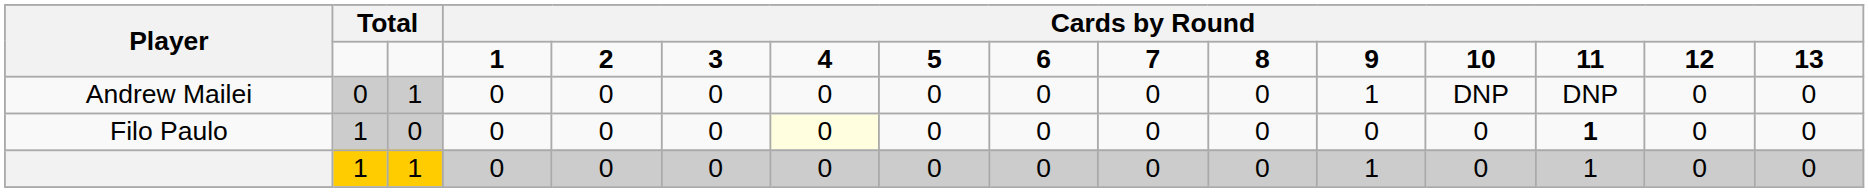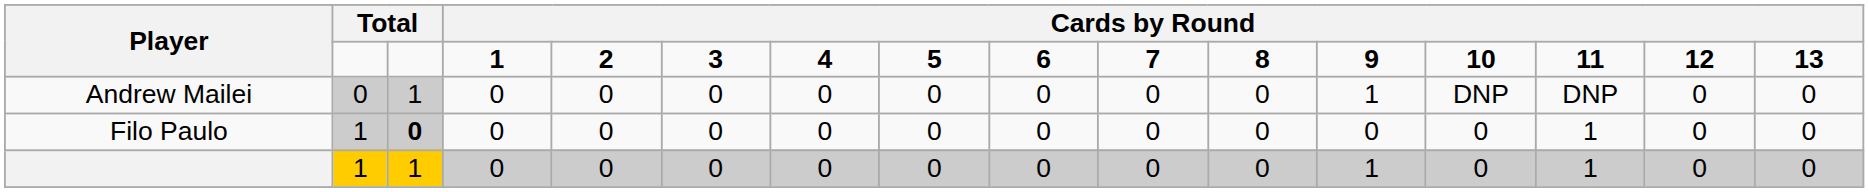(415, 131) normal -> (415, 131) bold
(825, 131) lightyellow background -> (825, 131) no background
(1590, 131) bold -> (1590, 131) normal
